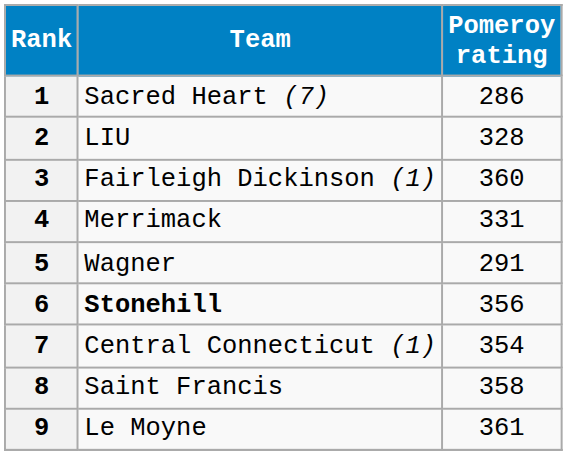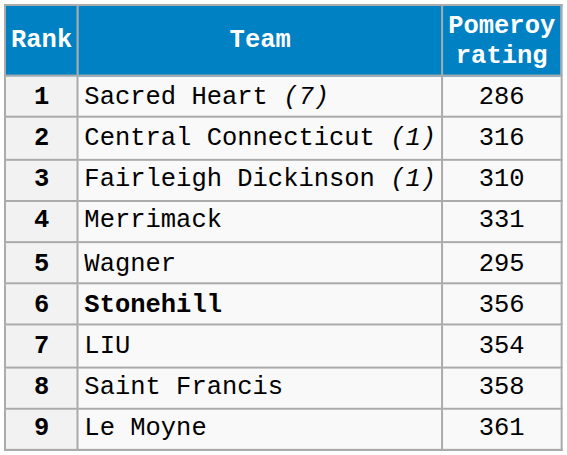(107, 138) LIU -> (260, 138) Central Connecticut (1)
(502, 138) 328 -> (502, 138) 316
(502, 180) 360 -> (502, 180) 310
(502, 263) 291 -> (502, 263) 295
(260, 346) Central Connecticut (1) -> (107, 346) LIU
